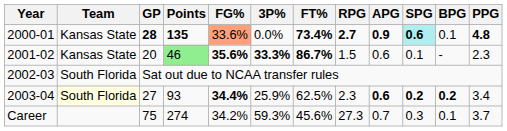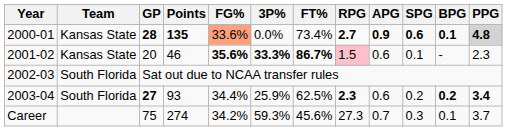(314, 34) bold -> (314, 34) normal
(414, 34) paleturquoise background -> (414, 34) no background
(447, 34) normal -> (447, 34) bold
(481, 34) no background -> (481, 34) lightgrey background
(174, 55) lightgreen background -> (174, 55) no background
(347, 55) no background -> (347, 55) pink background
(98, 95) lightyellow background -> (98, 95) no background
(149, 95) normal -> (149, 95) bold
(230, 95) bold -> (230, 95) normal
(347, 95) normal -> (347, 95) bold
(381, 95) bold -> (381, 95) normal
(414, 95) bold -> (414, 95) normal
(481, 95) normal -> (481, 95) bold
